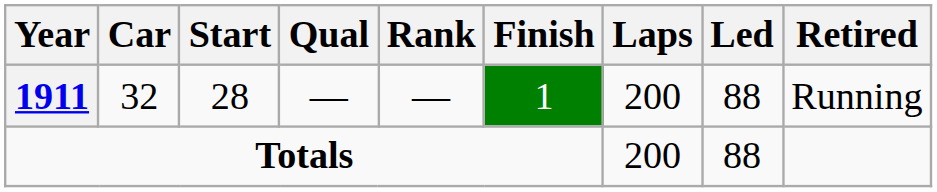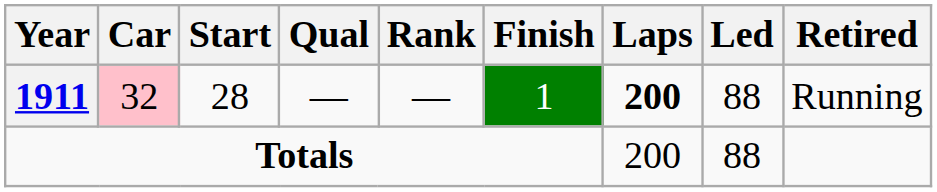(139, 95) no background -> (139, 95) pink background
(652, 95) normal -> (652, 95) bold
